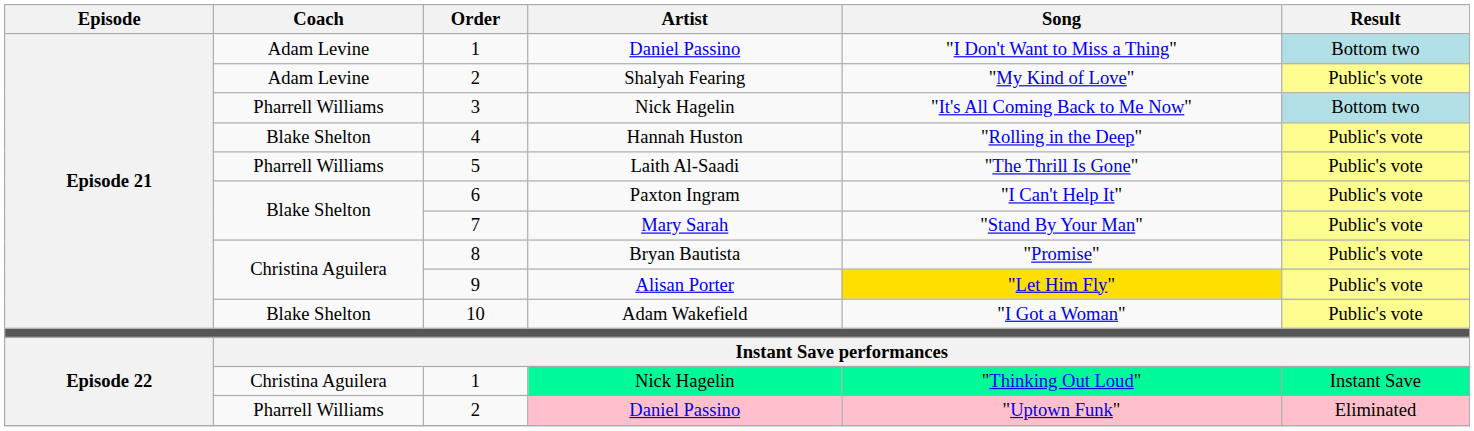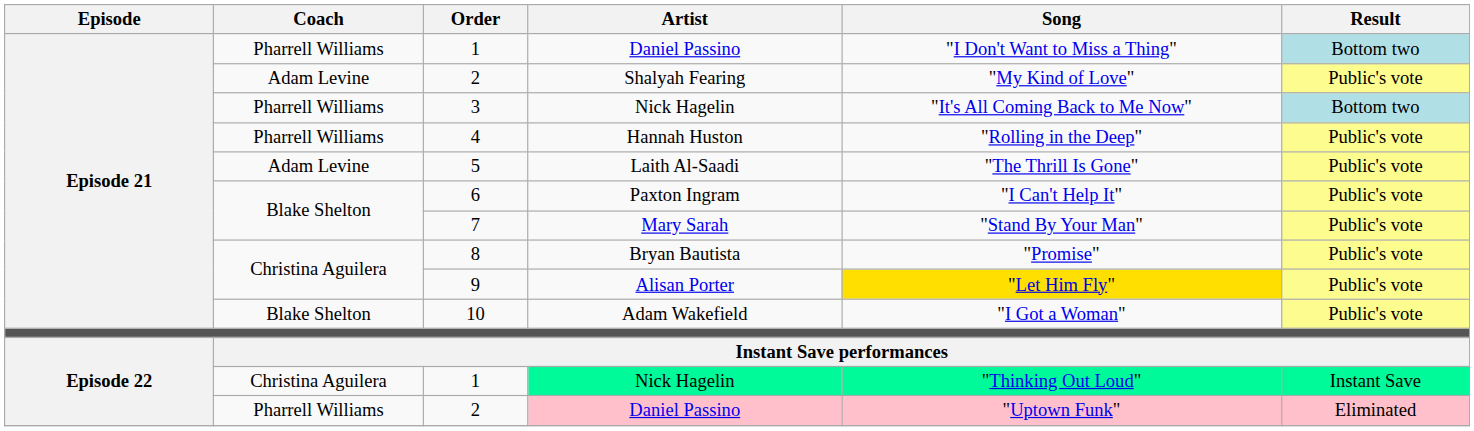(319, 48) Adam Levine -> (319, 48) Pharrell Williams
(319, 136) Blake Shelton -> (319, 136) Pharrell Williams
(319, 166) Pharrell Williams -> (319, 166) Adam Levine
